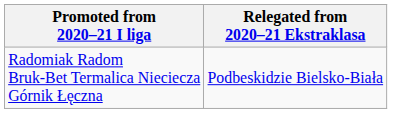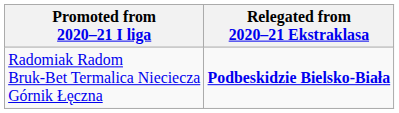(295, 77) normal -> (299, 77) bold
